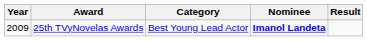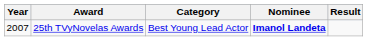(18, 28) 2009 -> (18, 28) 2007
